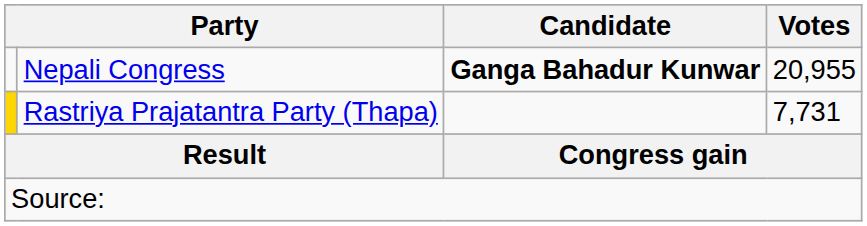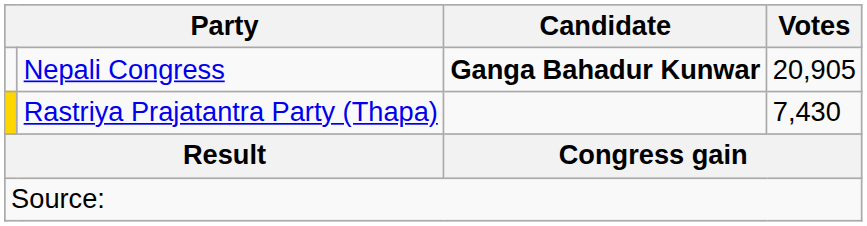(814, 69) 20,955 -> (814, 69) 20,905
(807, 112) 7,731 -> (807, 112) 7,430
